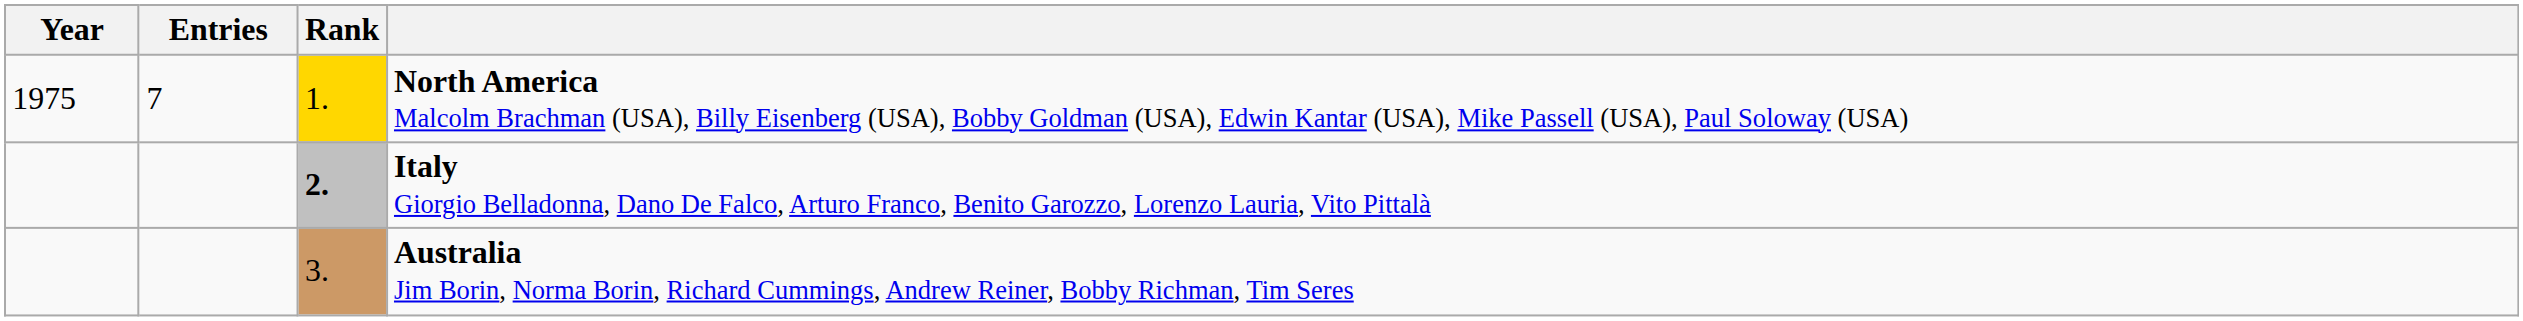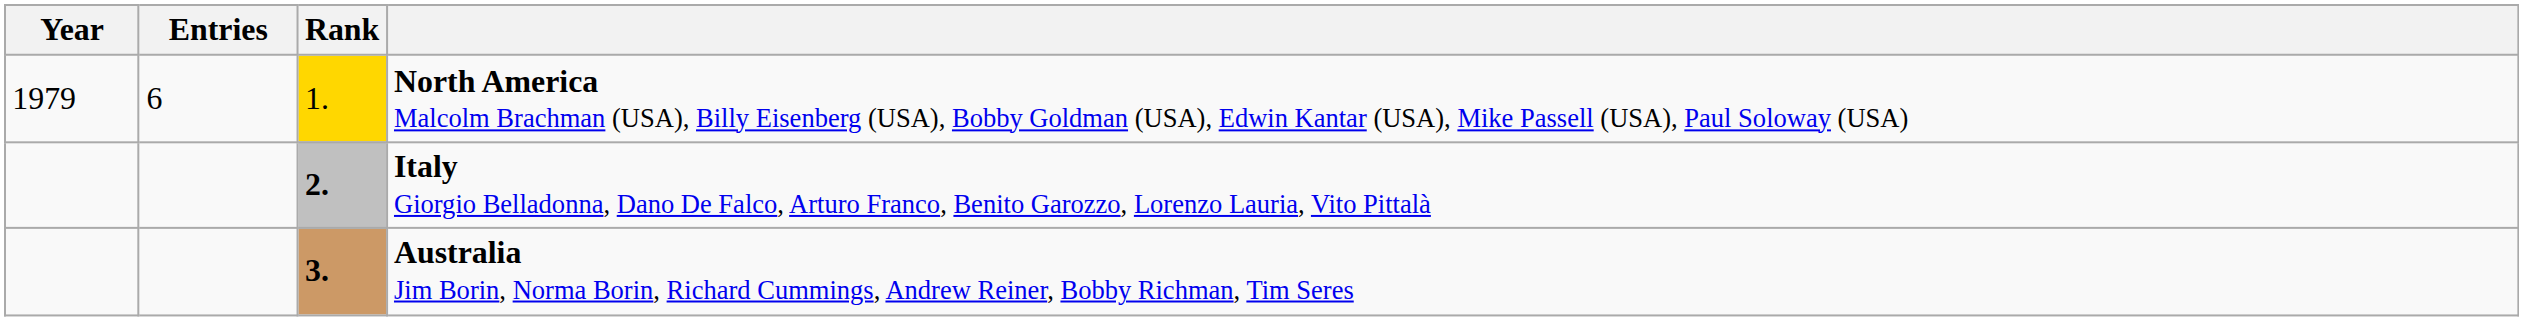(44, 98) 1975 -> (44, 98) 1979
(154, 98) 7 -> (154, 98) 6
(317, 270) normal -> (317, 270) bold
